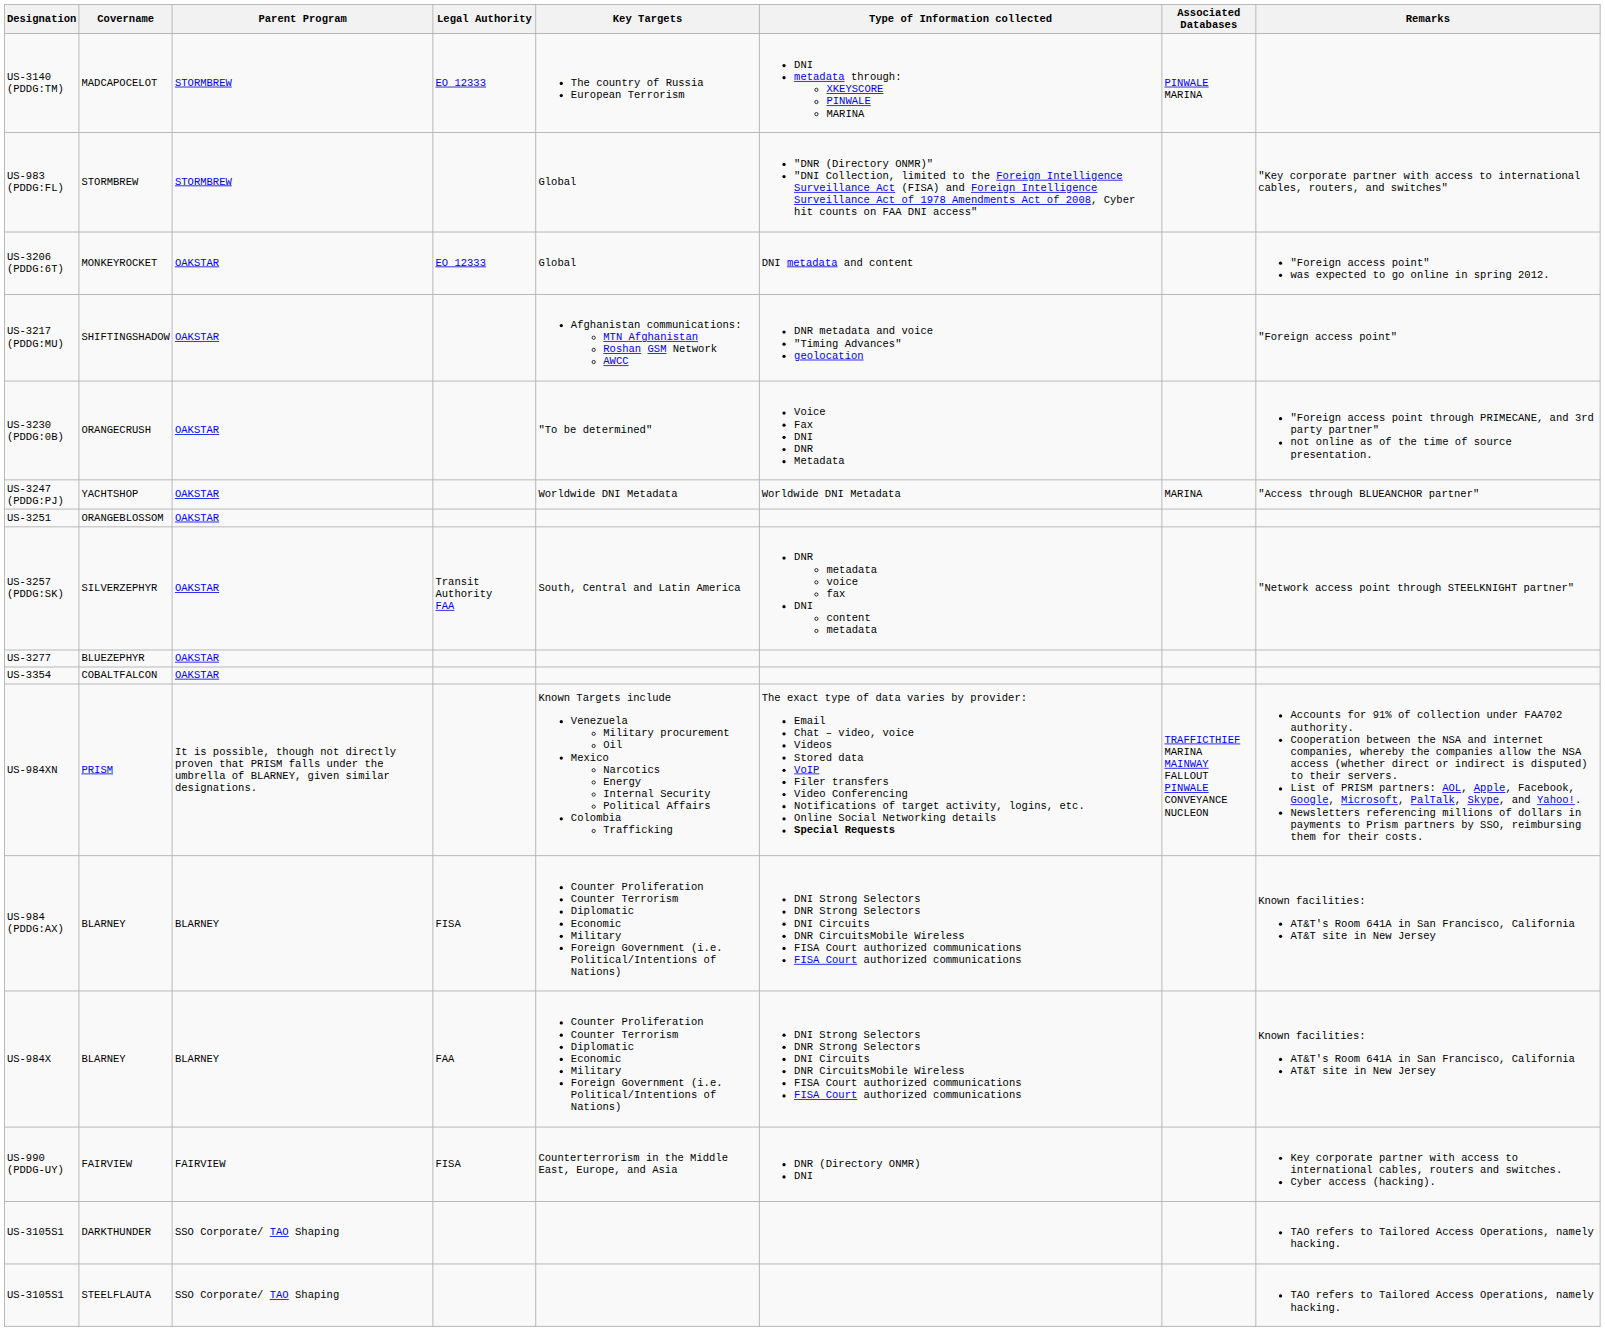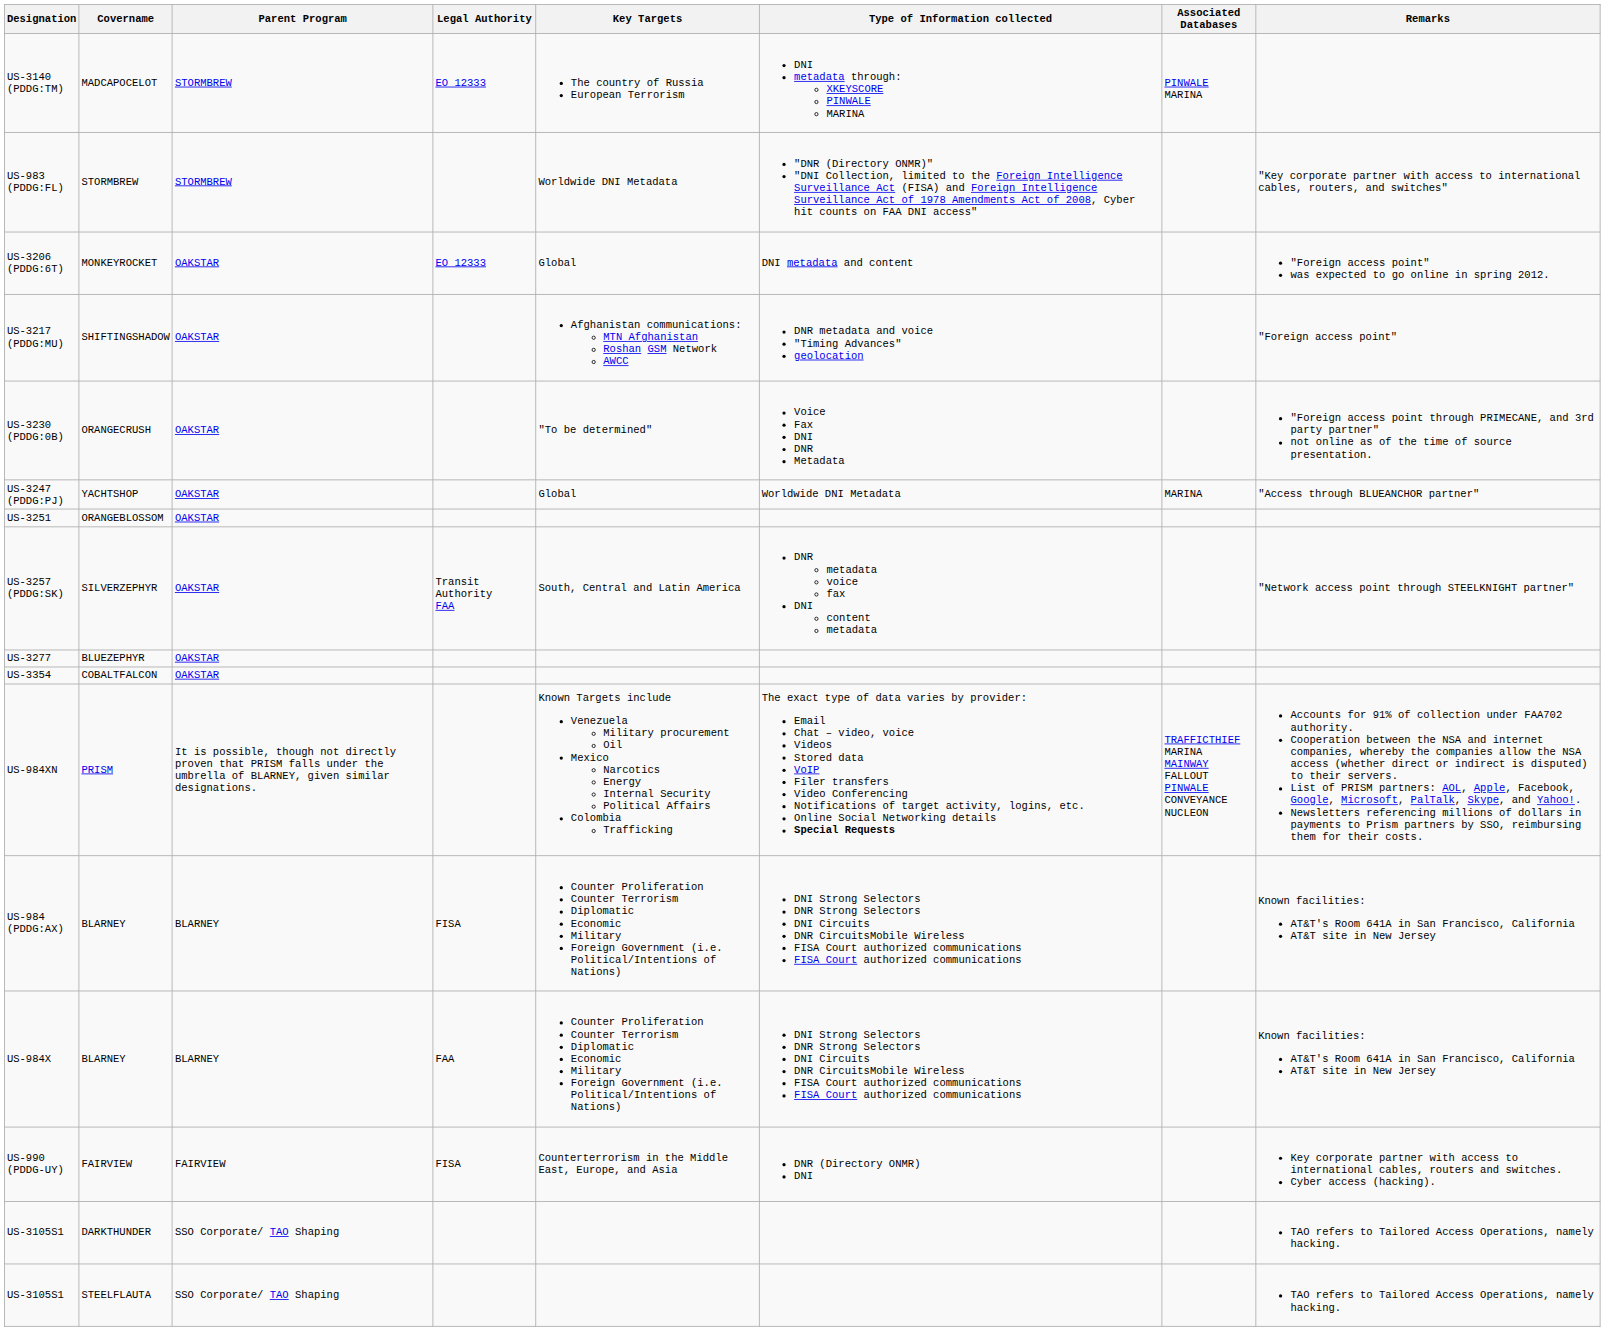(557, 182) Global -> (608, 182) Worldwide DNI Metadata
(608, 495) Worldwide DNI Metadata -> (557, 495) Global
